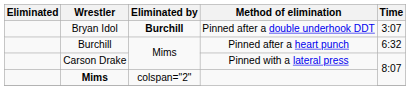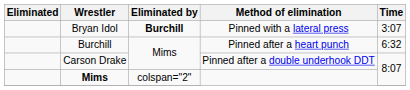(289, 28) Pinned after a double underhook DDT -> (289, 28) Pinned with a lateral press
(289, 61) Pinned with a lateral press -> (289, 61) Pinned after a double underhook DDT
